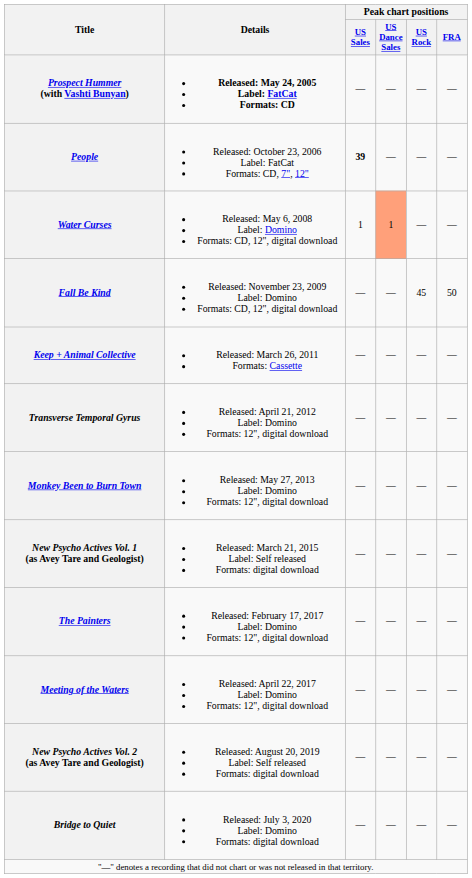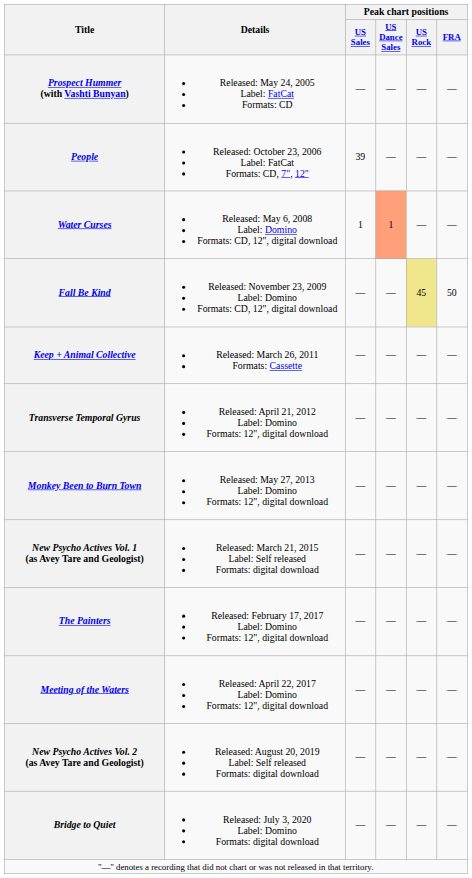(255, 94) bold -> (255, 94) normal
(360, 157) bold -> (360, 157) normal
(421, 292) no background -> (421, 292) khaki background
